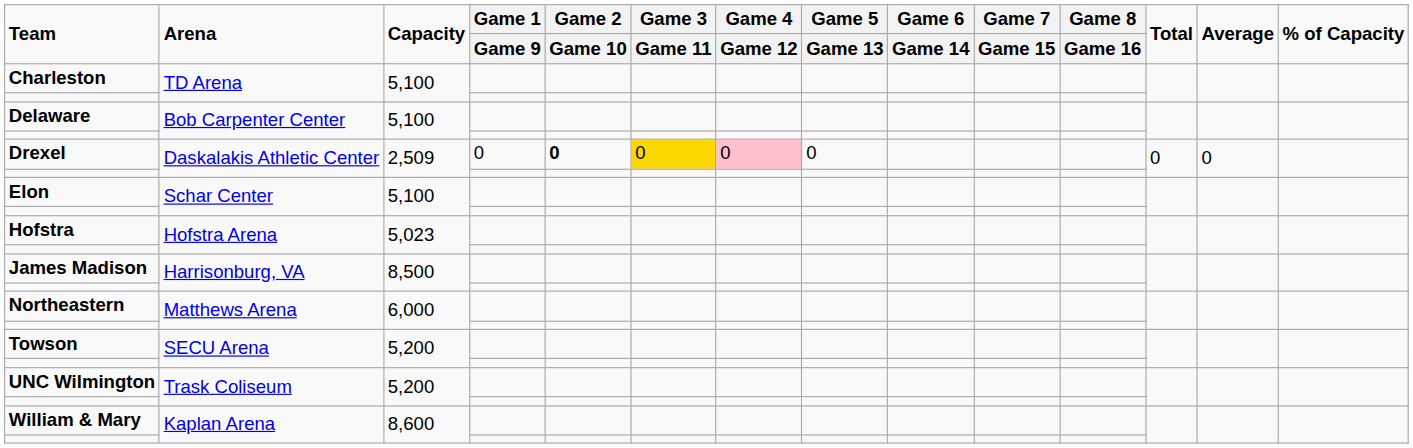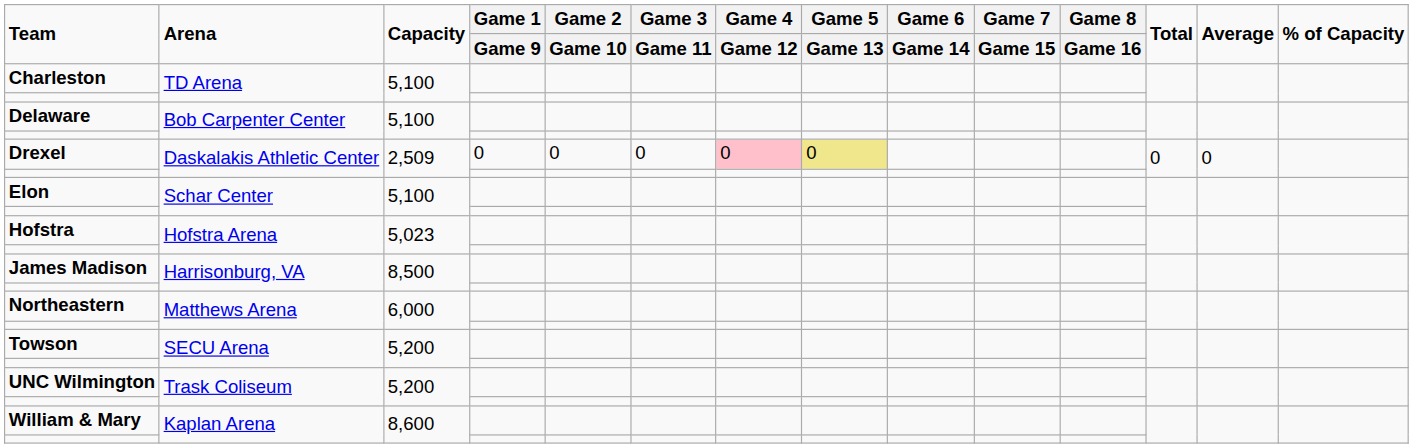(555, 154) bold -> (555, 154) normal
(640, 154) gold background -> (640, 154) no background
(811, 154) no background -> (811, 154) khaki background
